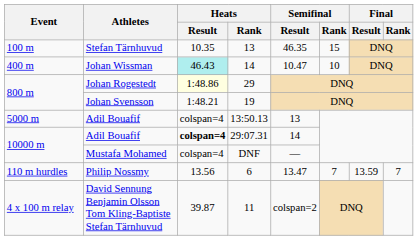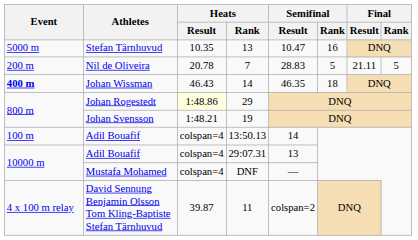(20, 48) 100 m -> (23, 48) 5000 m
(295, 48) 46.35 -> (293, 48) 10.47
(334, 48) 15 -> (332, 48) 16
+ row: (118, 66)
(20, 66) normal -> (21, 83) bold
(203, 66) paleturquoise background -> (202, 83) no background
(295, 66) 10.47 -> (293, 83) 46.35
(334, 66) 10 -> (332, 83) 18
(23, 119) 5000 m -> (20, 136) 100 m
(295, 119) 13 -> (293, 136) 14
(203, 136) bold -> (202, 154) normal
(295, 136) 14 -> (293, 154) 13
- row: (117, 171)
